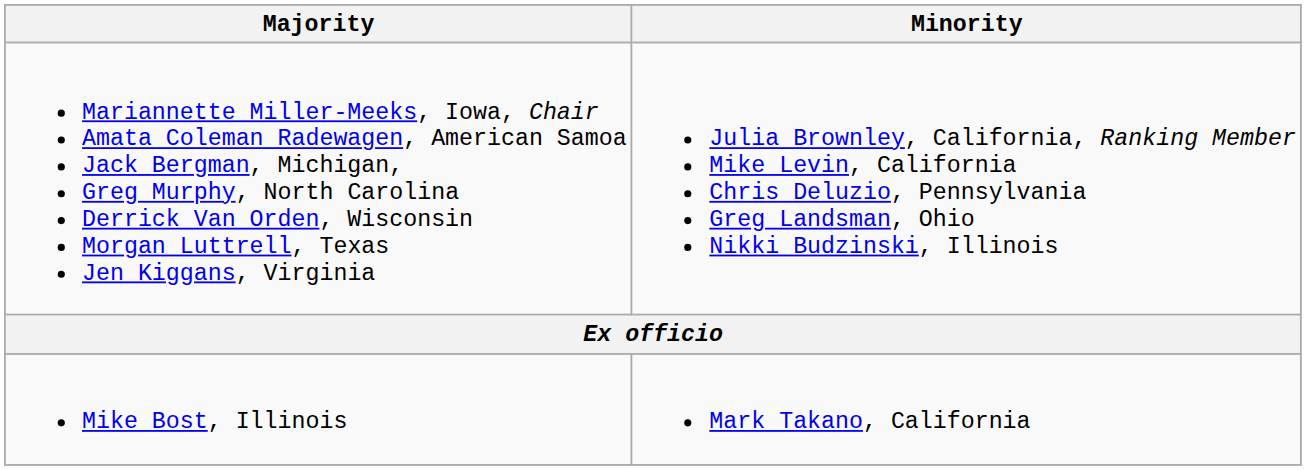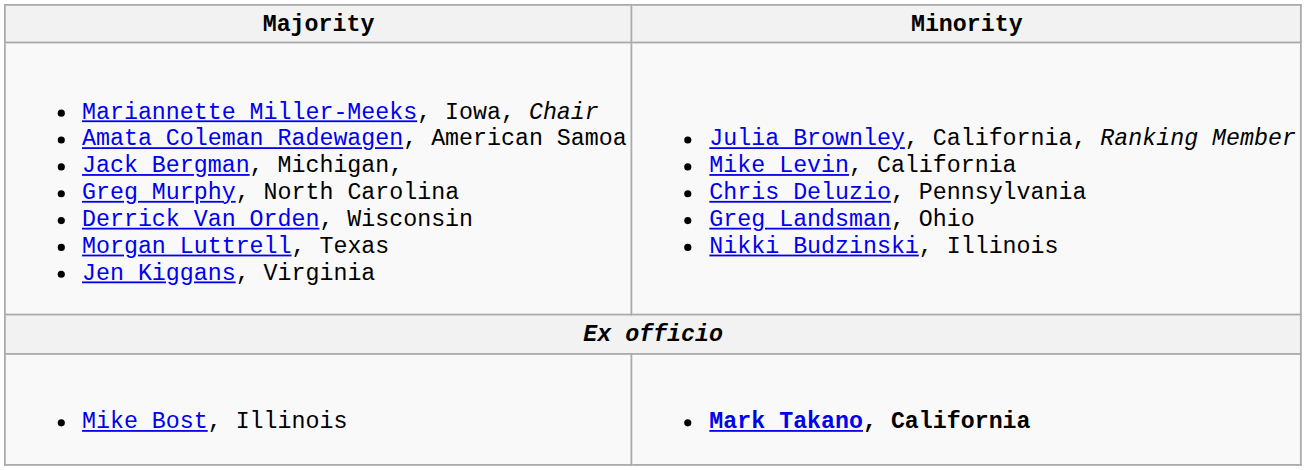(967, 422) normal -> (967, 422) bold
